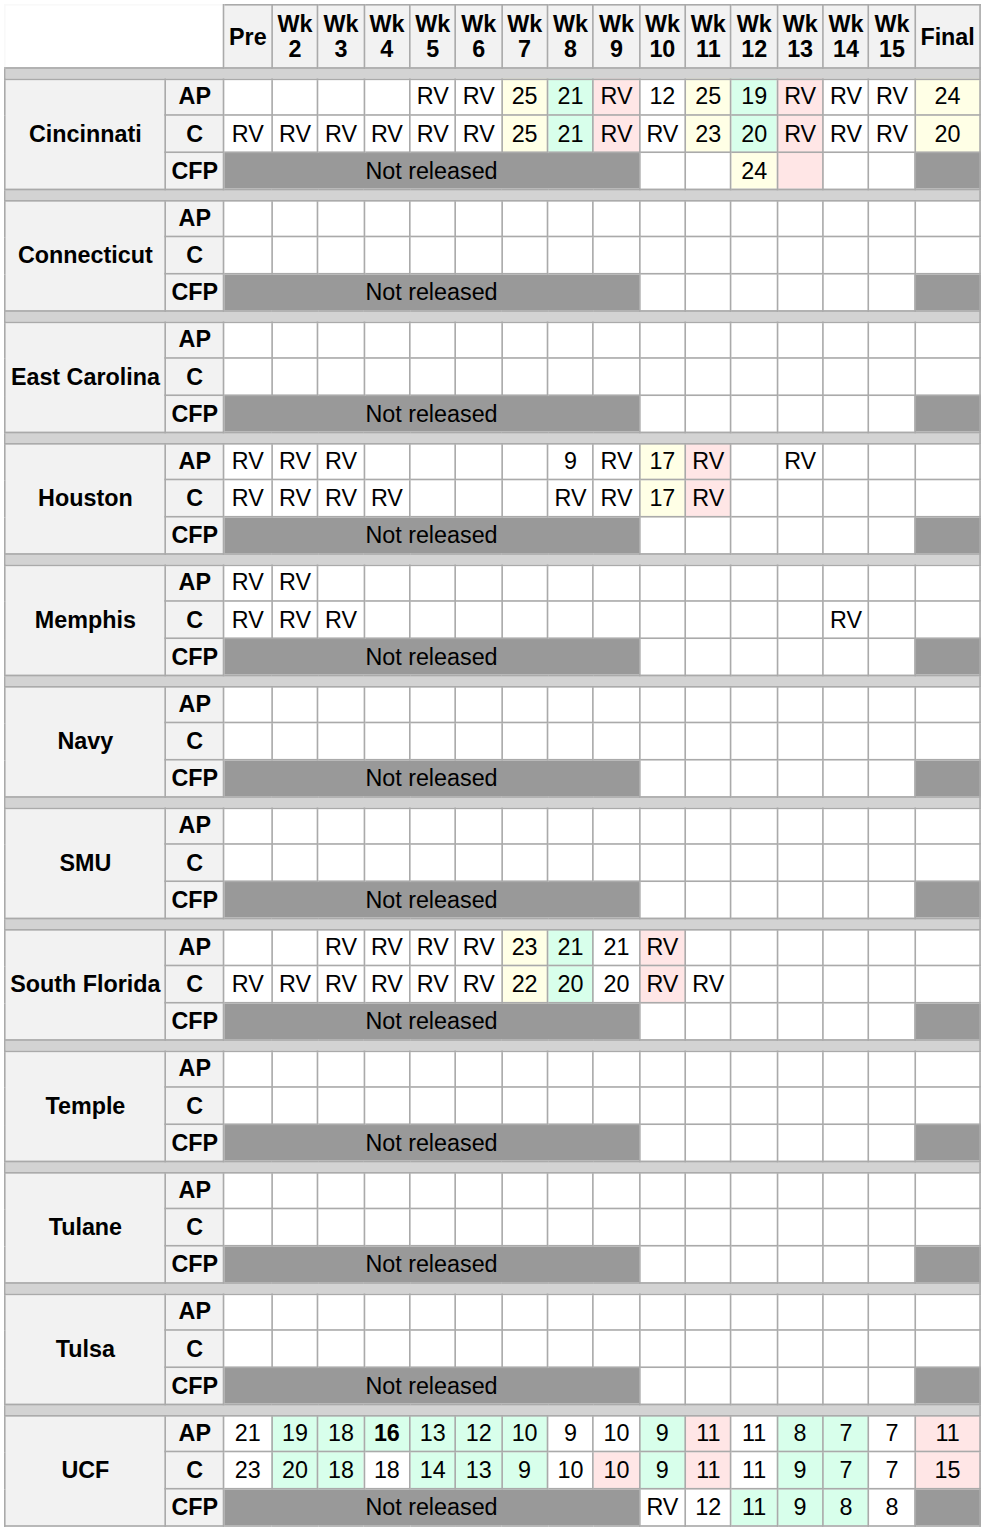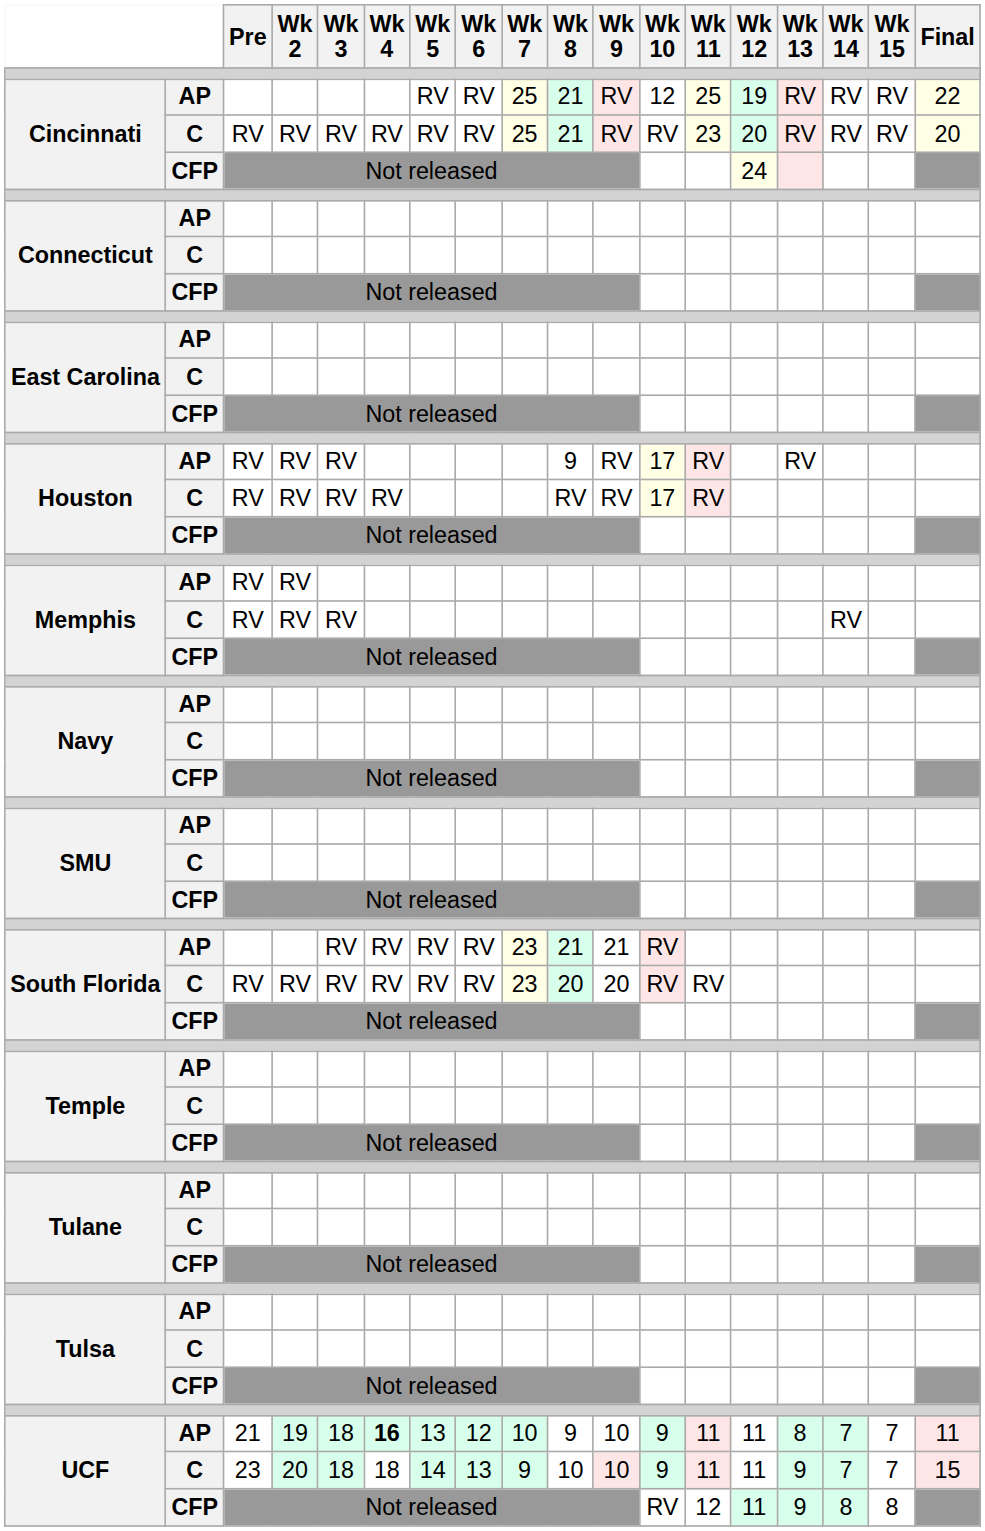(948, 97) 24 -> (948, 97) 22
(525, 985) 22 -> (525, 985) 23
